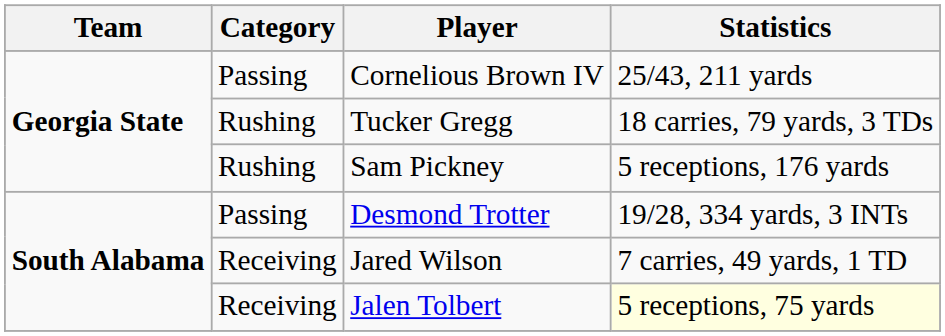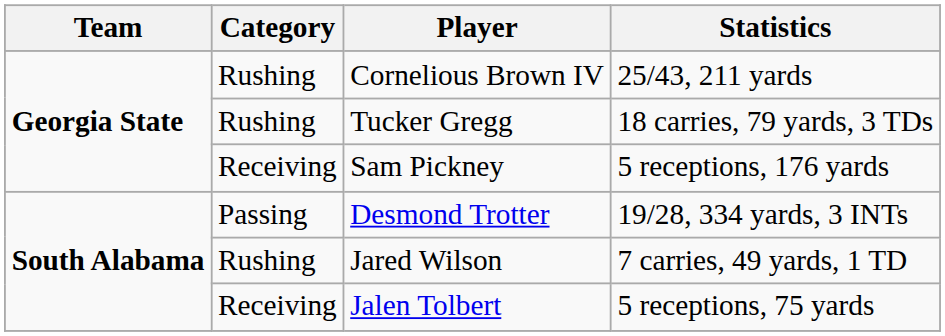(263, 74) Passing -> (267, 74) Rushing
(267, 167) Rushing -> (277, 167) Receiving
(277, 260) Receiving -> (267, 260) Rushing
(746, 306) lightyellow background -> (746, 306) no background
